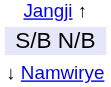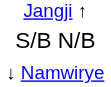(55, 40) lavender background -> (55, 40) no background
